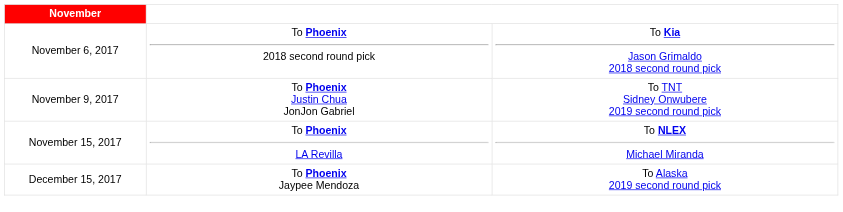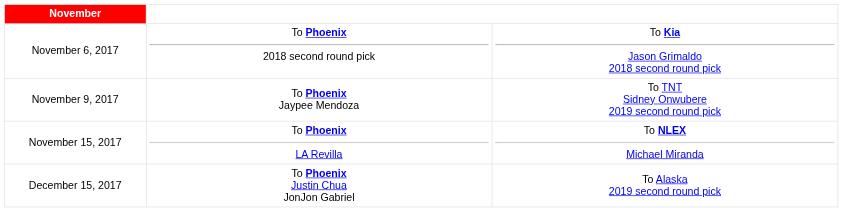(319, 99) To Phoenix Justin Chua JonJon Gabriel -> (319, 99) To Phoenix Jaypee Mendoza
(319, 179) To Phoenix Jaypee Mendoza -> (319, 185) To Phoenix Justin Chua JonJon Gabriel
